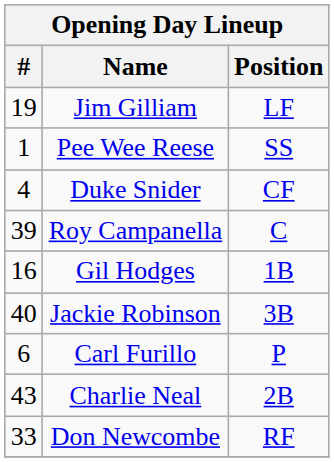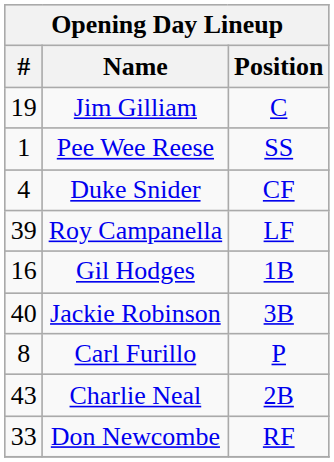(279, 107) LF -> (279, 107) C
(279, 230) C -> (279, 230) LF
(24, 353) 6 -> (24, 353) 8
